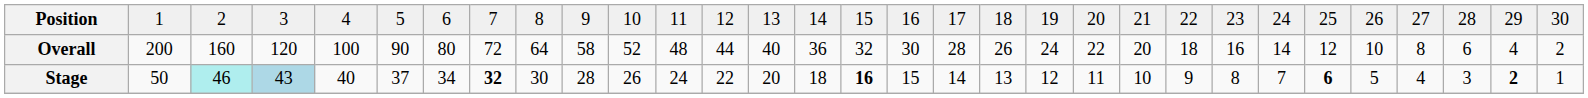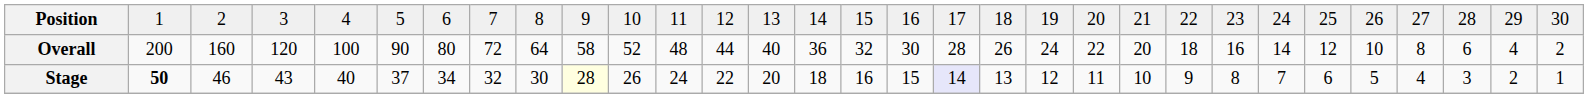(159, 79) normal -> (159, 79) bold
(222, 79) paleturquoise background -> (222, 79) no background
(284, 79) lightblue background -> (284, 79) no background
(493, 79) bold -> (493, 79) normal
(586, 79) no background -> (586, 79) lightyellow background
(864, 79) bold -> (864, 79) normal
(957, 79) no background -> (957, 79) lavender background
(1328, 79) bold -> (1328, 79) normal
(1513, 79) bold -> (1513, 79) normal
